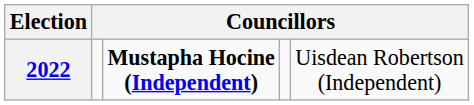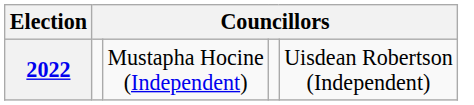(191, 69) bold -> (186, 69) normal
